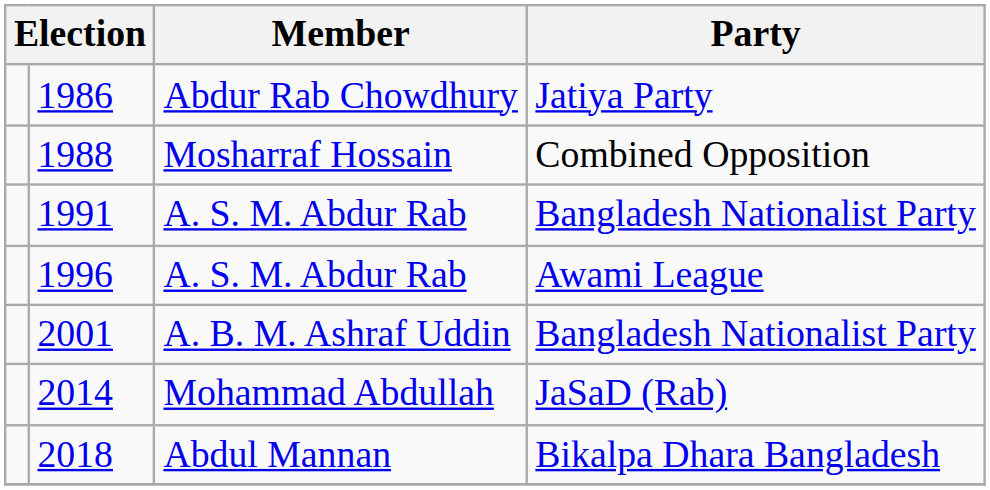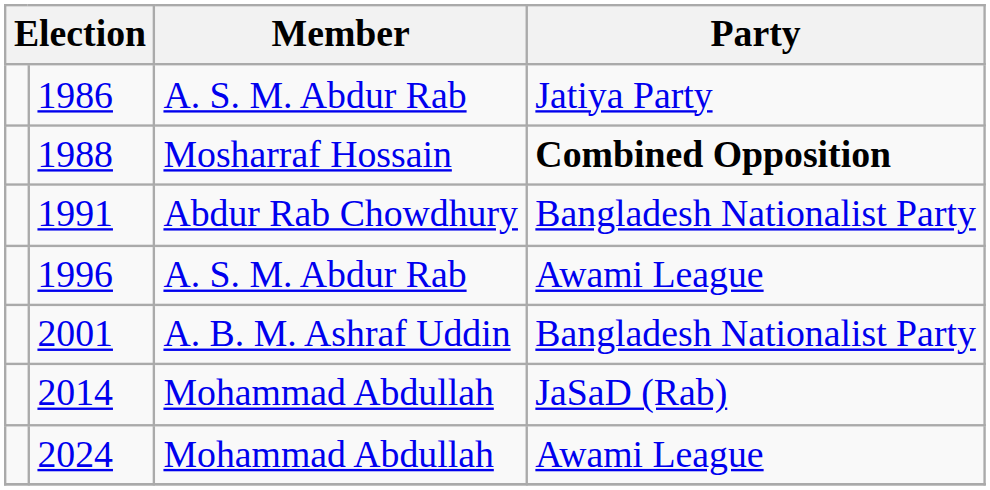(341, 94) Abdur Rab Chowdhury -> (315, 94) A. S. M. Abdur Rab
(703, 154) normal -> (713, 154) bold
(315, 214) A. S. M. Abdur Rab -> (341, 214) Abdur Rab Chowdhury
- row: (75, 453)
+ row: (75, 453)
